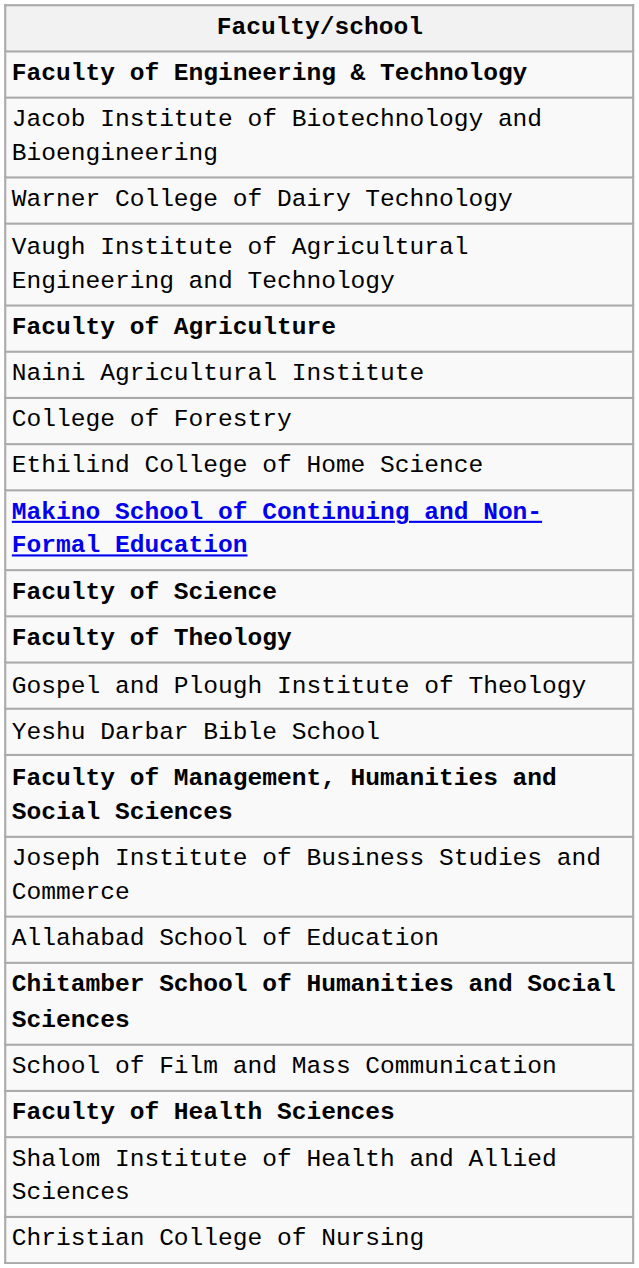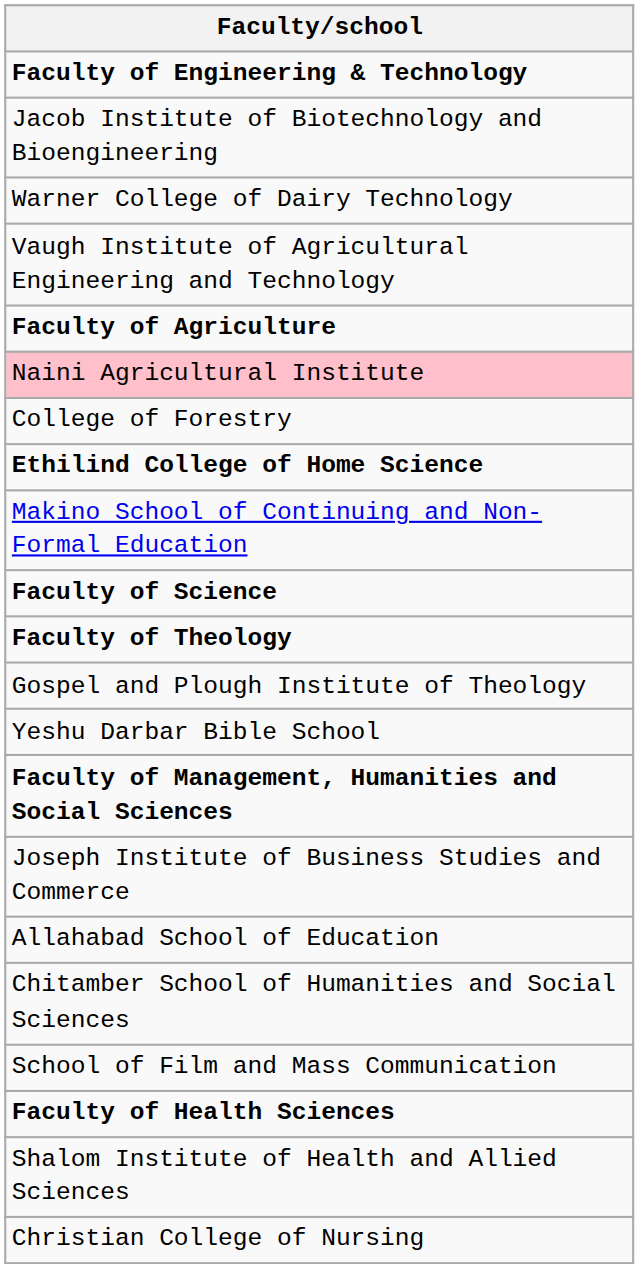(218, 374) no background -> (218, 374) pink background
(248, 466) normal -> (248, 466) bold
(277, 530) bold -> (277, 530) normal
(314, 1003) bold -> (314, 1003) normal
